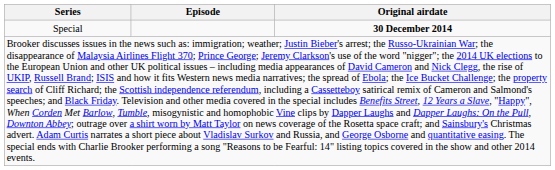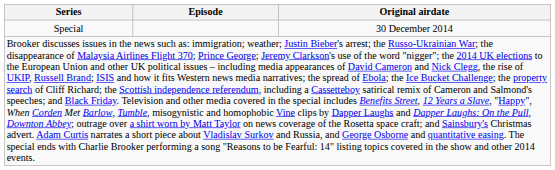(413, 28) bold -> (414, 28) normal
